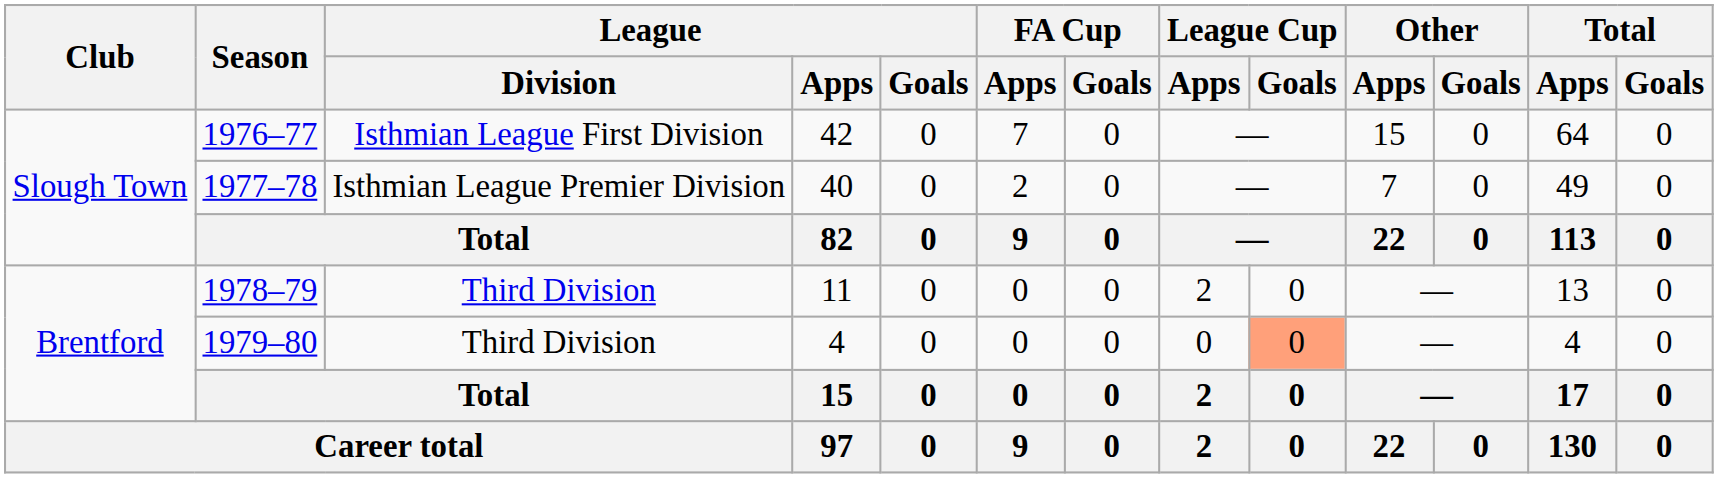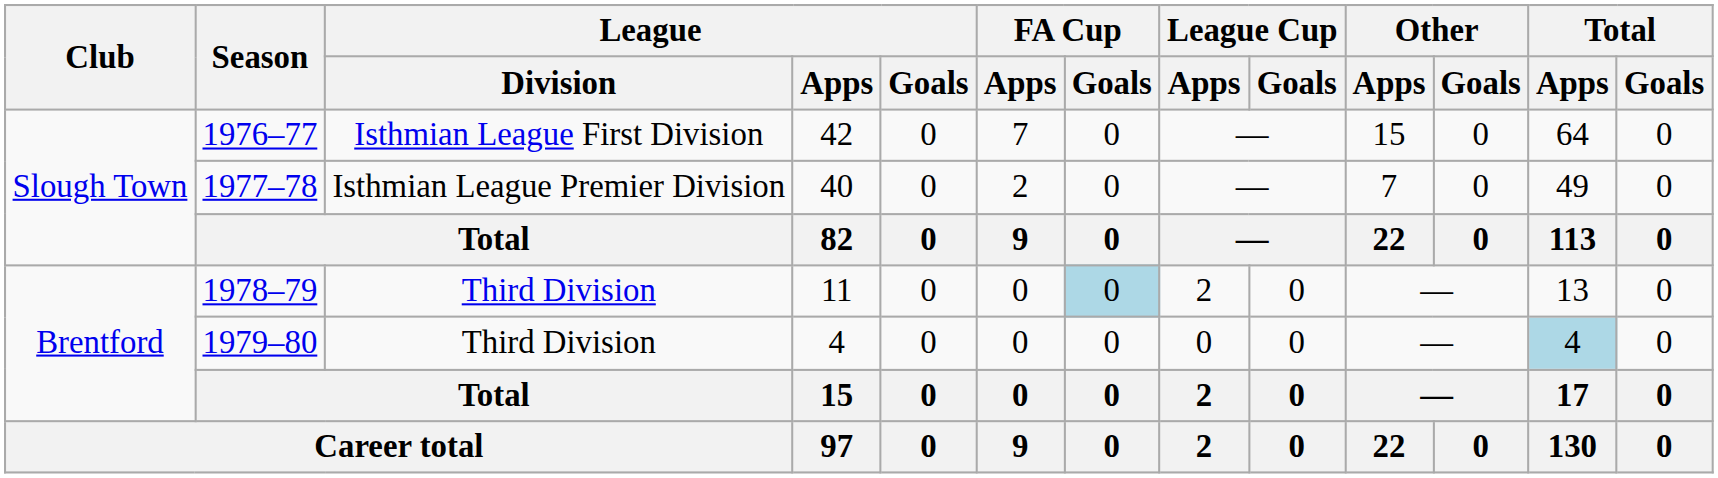(1112, 290) no background -> (1112, 290) lightblue background
(1297, 342) lightsalmon background -> (1297, 342) no background
(1572, 342) no background -> (1572, 342) lightblue background
